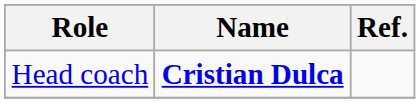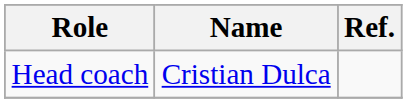(253, 73) bold -> (246, 73) normal
